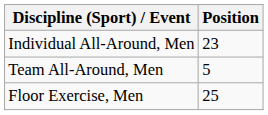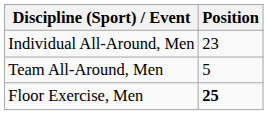(210, 95) normal -> (210, 95) bold
